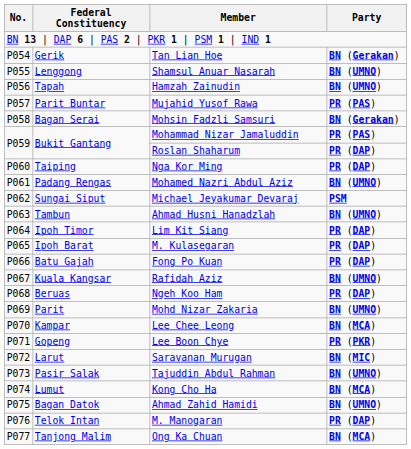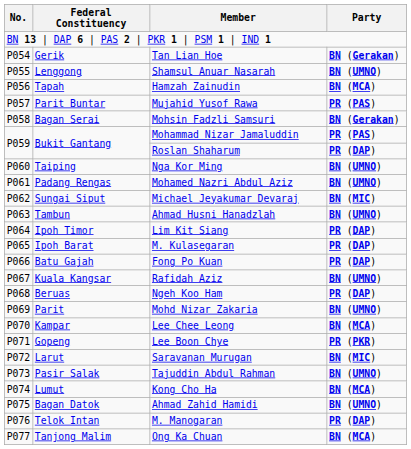(356, 87) BN (UMNO) -> (353, 87) BN (MCA)
(353, 167) PR (DAP) -> (356, 167) BN (UMNO)
(338, 198) PSM -> (353, 198) BN (MIC)
